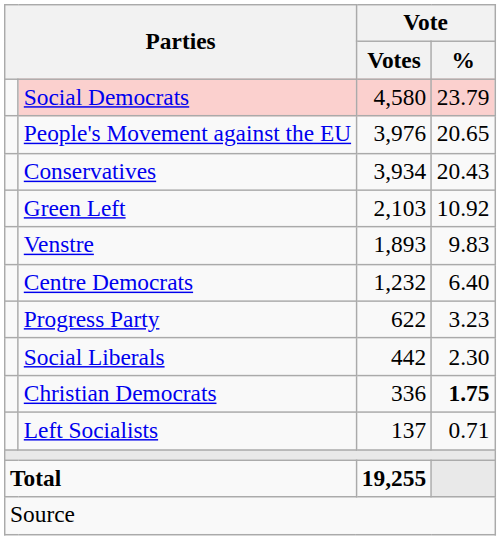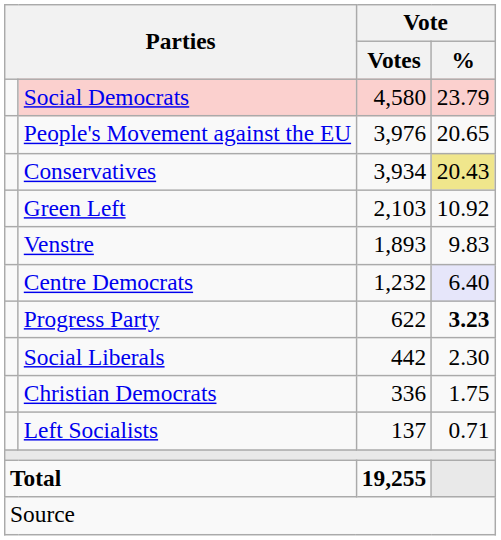(463, 171) no background -> (463, 171) khaki background
(469, 282) no background -> (469, 282) lavender background
(469, 319) normal -> (469, 319) bold
(469, 393) bold -> (469, 393) normal
